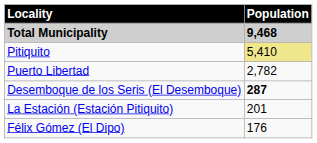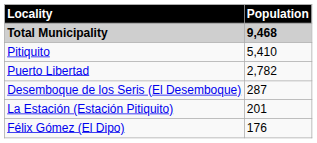(262, 52) khaki background -> (262, 52) no background
(257, 90) bold -> (257, 90) normal
